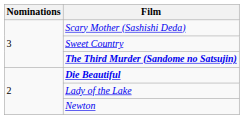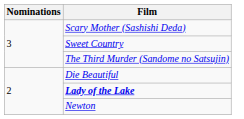(151, 59) bold -> (147, 59) normal
(93, 75) bold -> (92, 75) normal
(98, 91) normal -> (100, 91) bold
